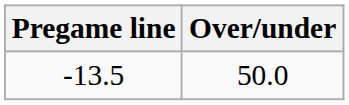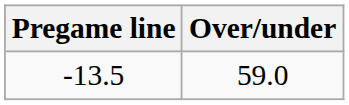(263, 74) 50.0 -> (263, 74) 59.0
